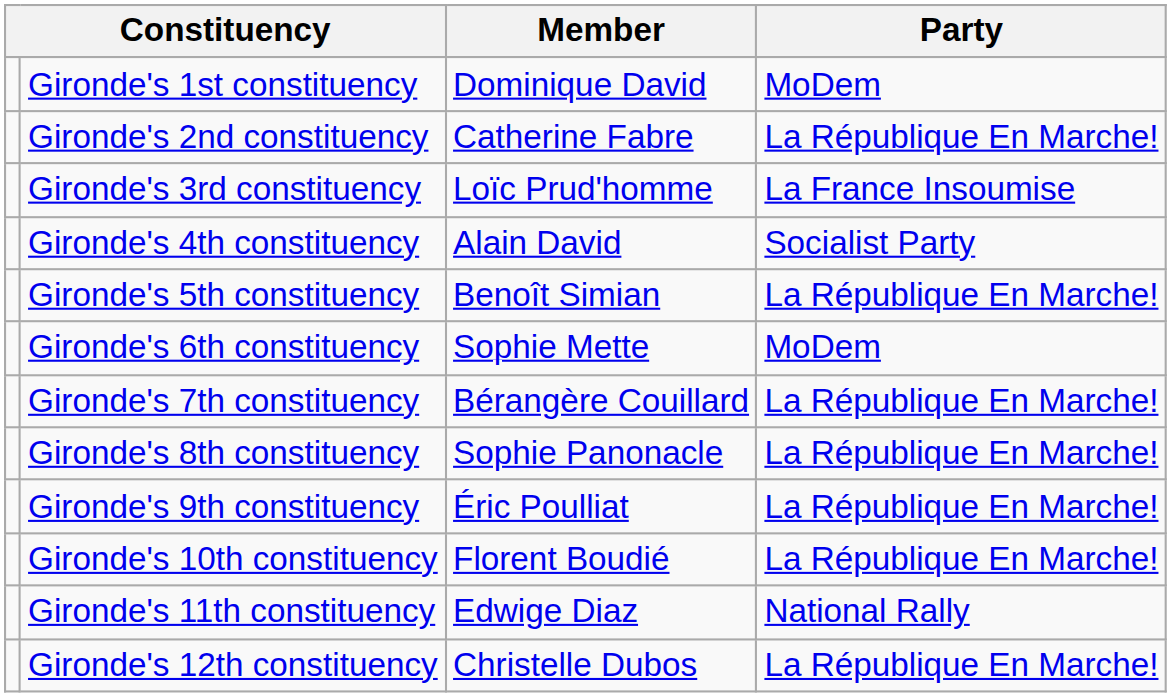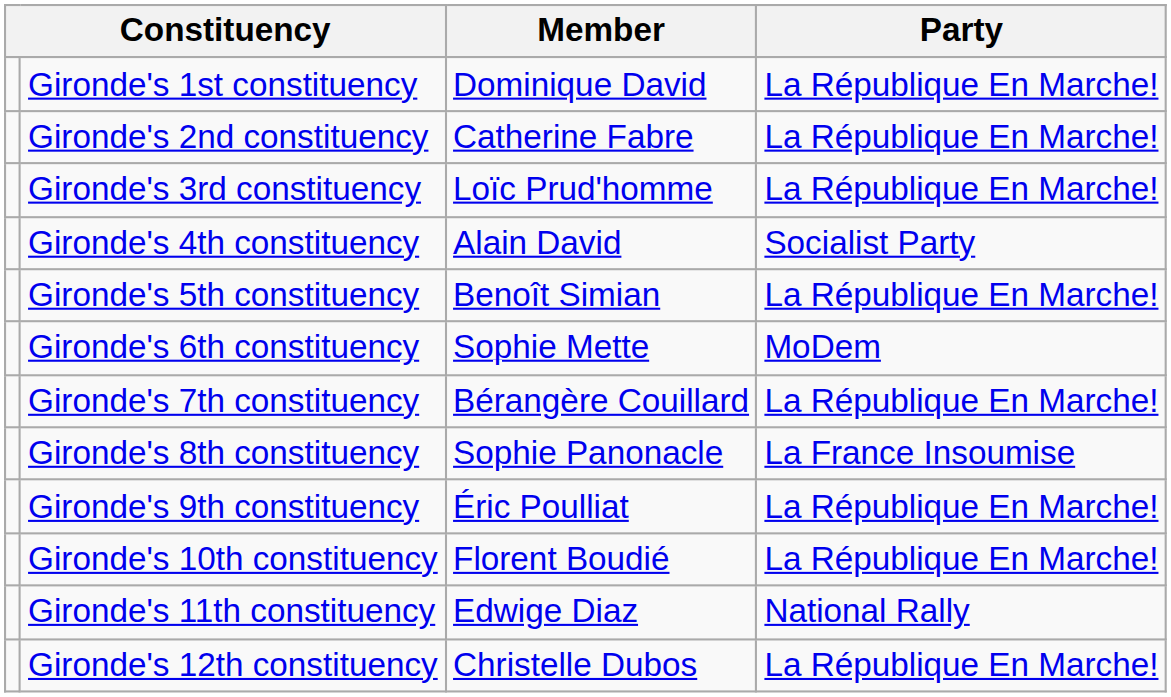(823, 83) MoDem -> (961, 83) La République En Marche!
(920, 189) La France Insoumise -> (961, 189) La République En Marche!
(961, 453) La République En Marche! -> (920, 453) La France Insoumise
